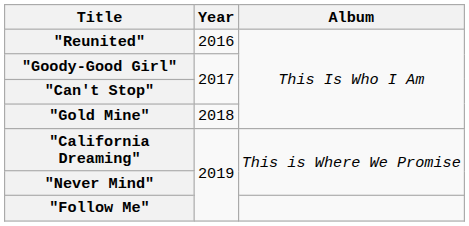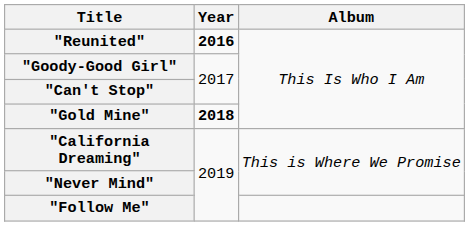(216, 42) normal -> (216, 42) bold
(216, 116) normal -> (216, 116) bold
